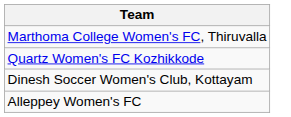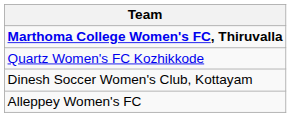(137, 36) normal -> (145, 36) bold
